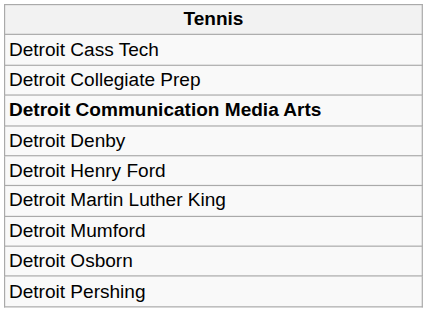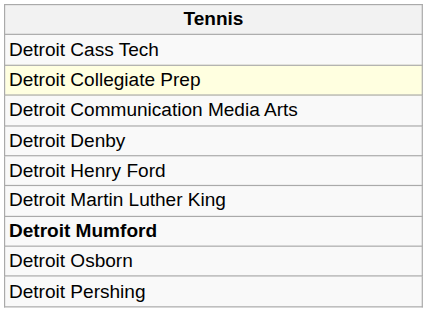(105, 79) no background -> (105, 79) lightyellow background
(165, 110) bold -> (153, 110) normal
(77, 230) normal -> (83, 230) bold
